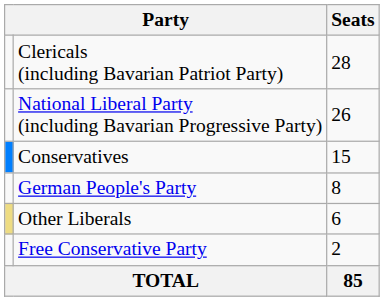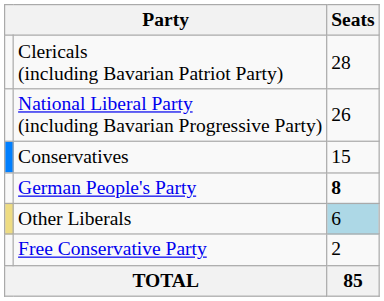(336, 187) normal -> (336, 187) bold
(336, 218) no background -> (336, 218) lightblue background
